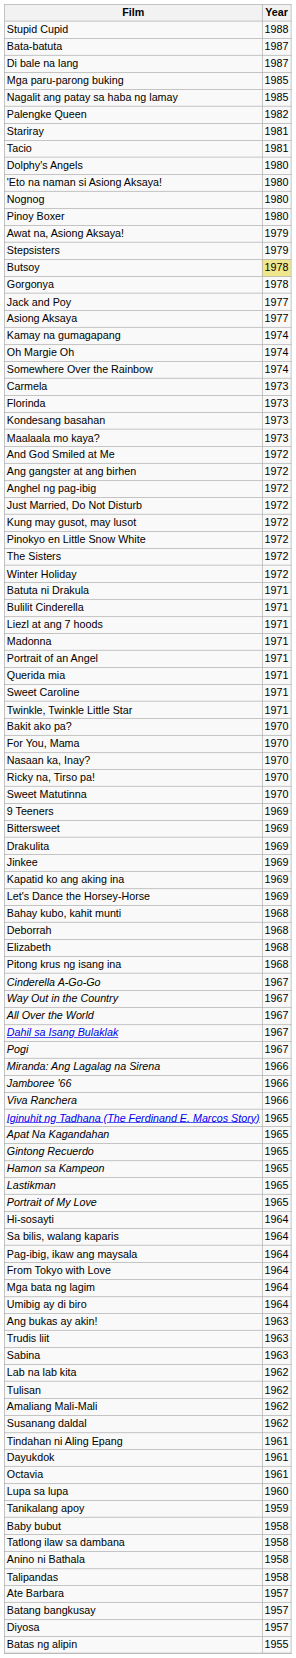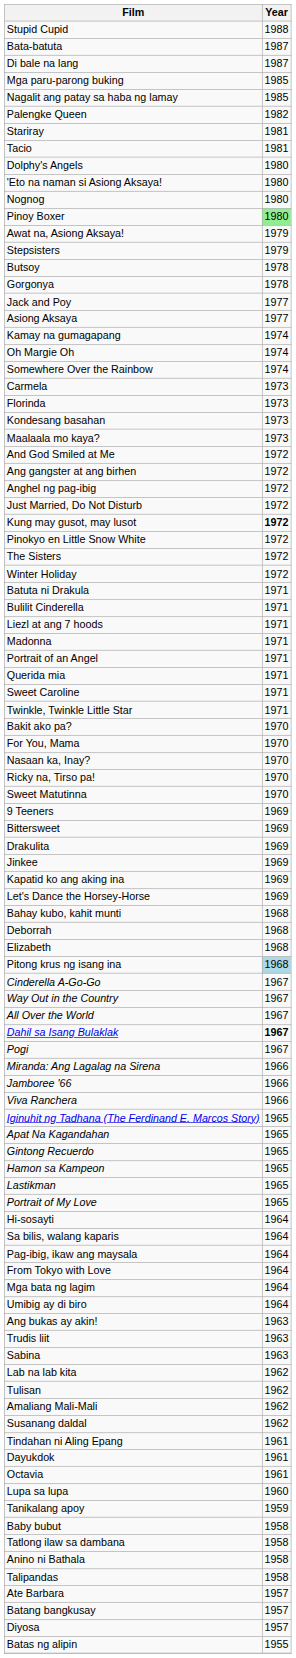(277, 217) no background -> (277, 217) lightgreen background
(277, 268) khaki background -> (277, 268) no background
(277, 523) normal -> (277, 523) bold
(277, 965) no background -> (277, 965) lightblue background
(277, 1033) normal -> (277, 1033) bold
